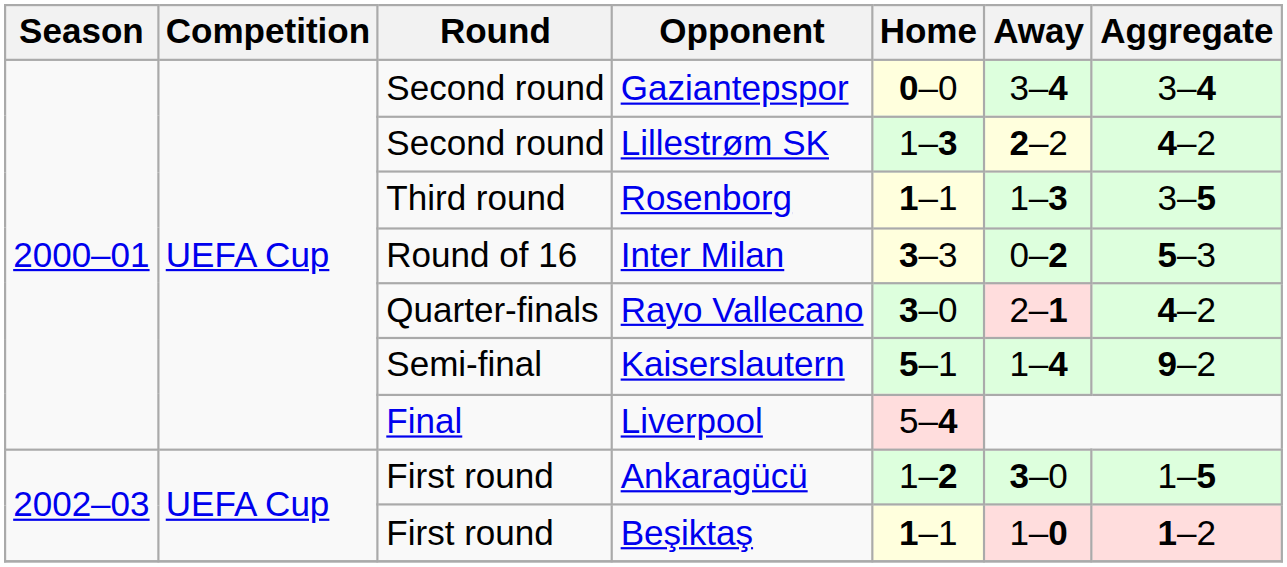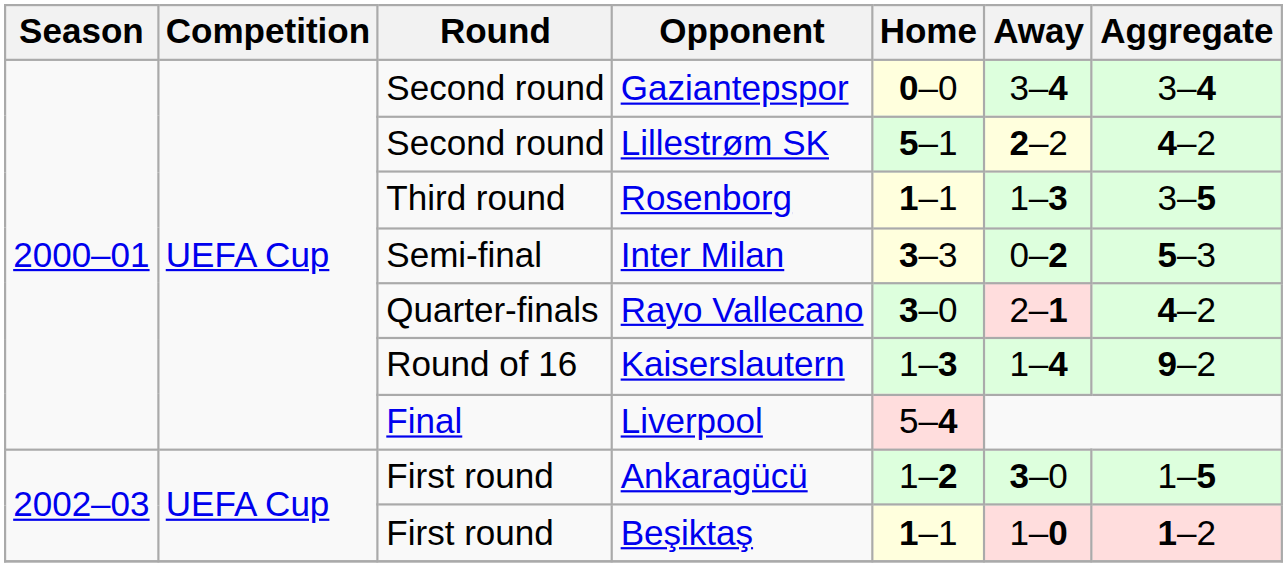(928, 143) 1–3 -> (928, 143) 5–1
(482, 254) Round of 16 -> (464, 254) Semi-final
(464, 365) Semi-final -> (482, 365) Round of 16
(928, 365) 5–1 -> (928, 365) 1–3
